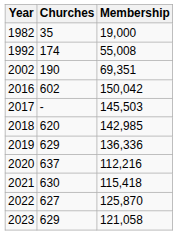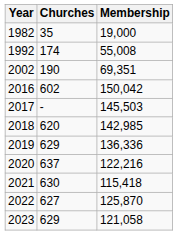(121, 164) 112,216 -> (121, 164) 122,216
